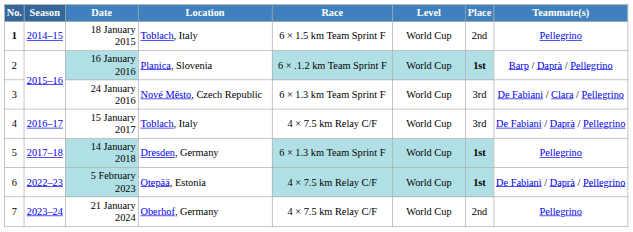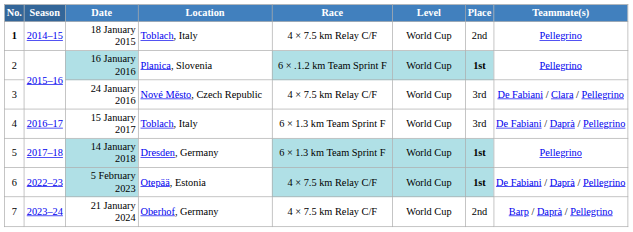(332, 36) 6 × 1.5 km Team Sprint F -> (332, 36) 4 × 7.5 km Relay C/F
(561, 65) Barp / Daprà / Pellegrino -> (561, 65) Pellegrino
(332, 94) 6 × 1.3 km Team Sprint F -> (332, 94) 4 × 7.5 km Relay C/F
(332, 124) 4 × 7.5 km Relay C/F -> (332, 124) 6 × 1.3 km Team Sprint F
(561, 212) Pellegrino -> (561, 212) Barp / Daprà / Pellegrino
